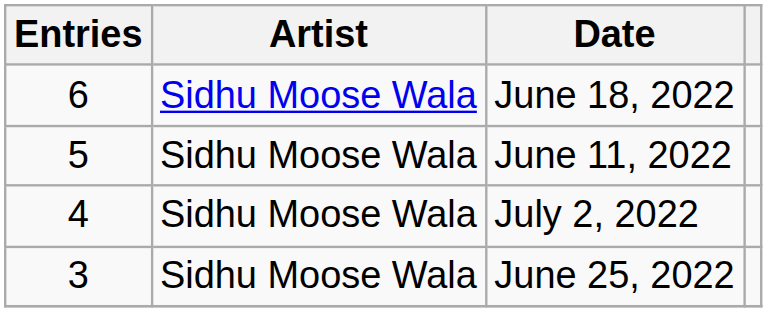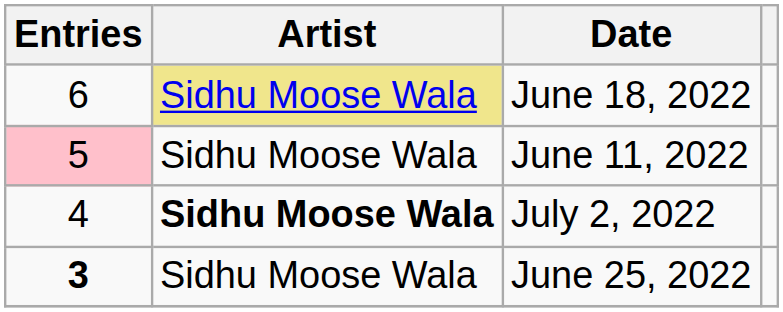(318, 94) no background -> (318, 94) khaki background
(78, 154) no background -> (78, 154) pink background
(318, 214) normal -> (327, 214) bold
(78, 275) normal -> (78, 275) bold
